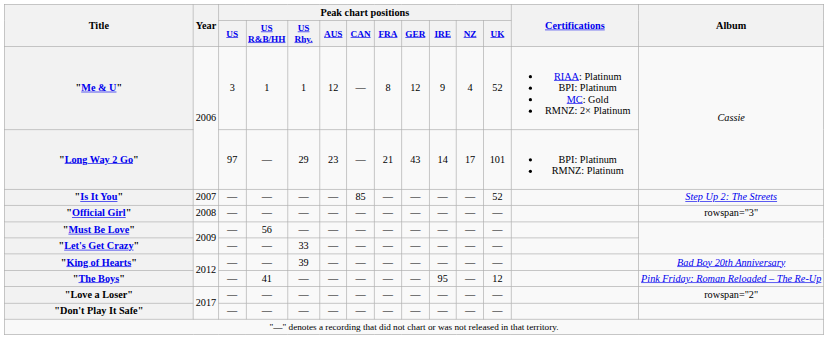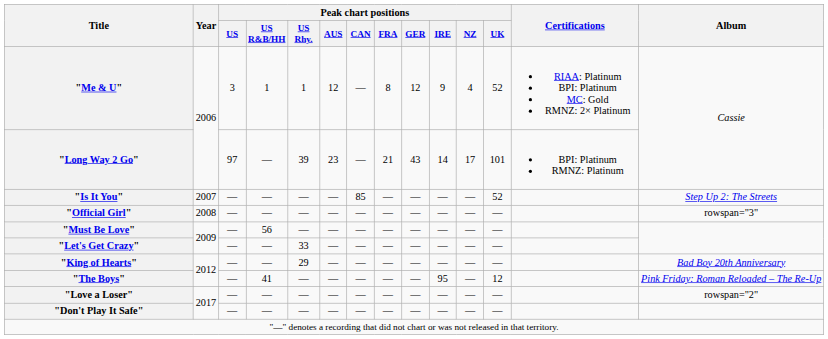(304, 159) 29 -> (304, 159) 39
(304, 262) 39 -> (304, 262) 29
